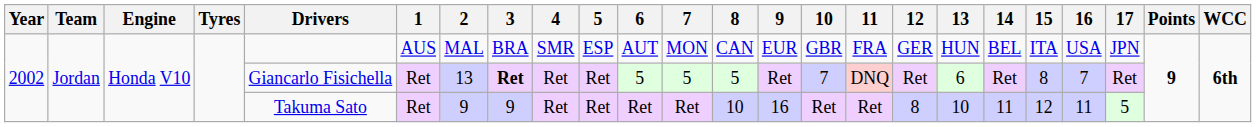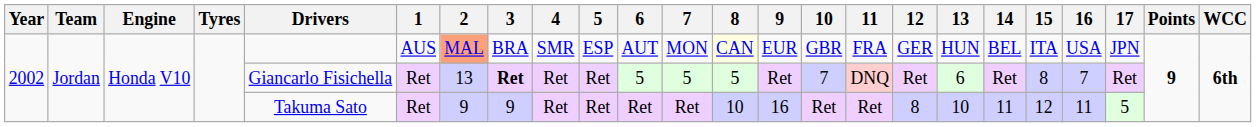(464, 48) no background -> (464, 48) lightsalmon background
(735, 48) no background -> (735, 48) lightyellow background
